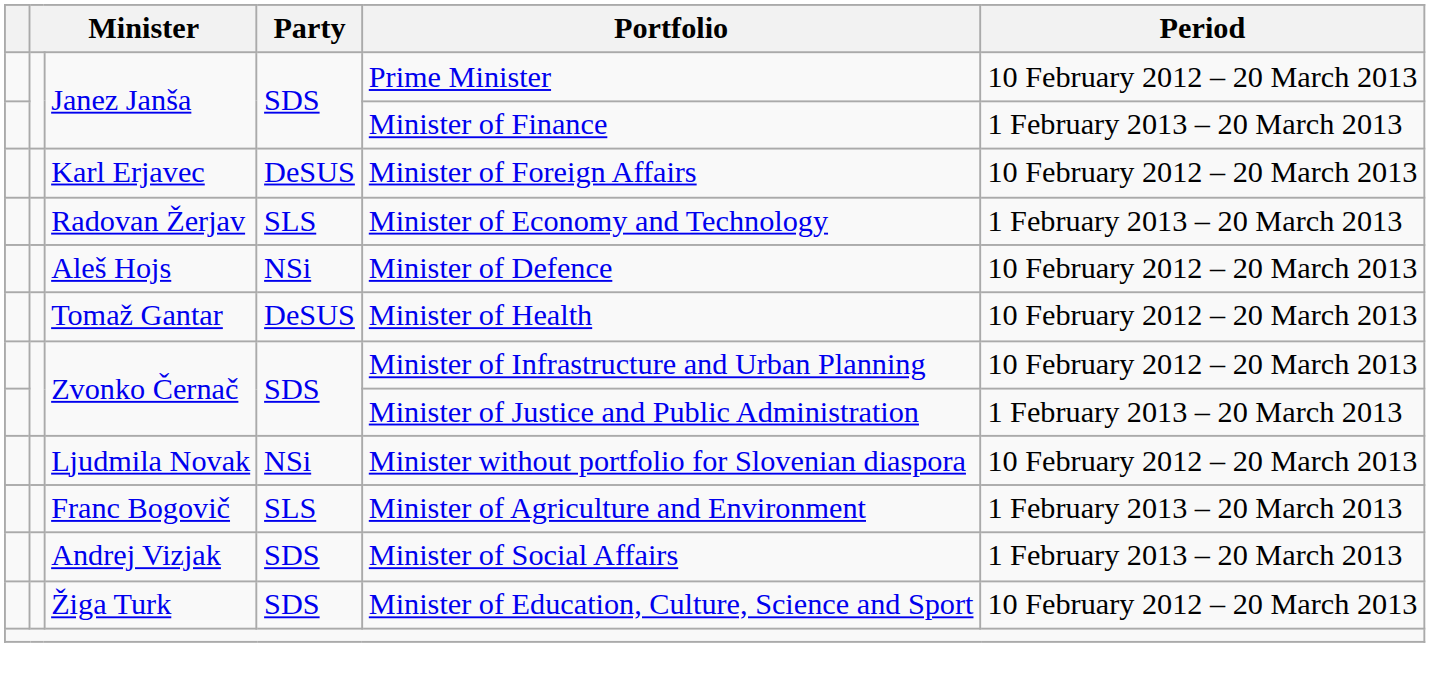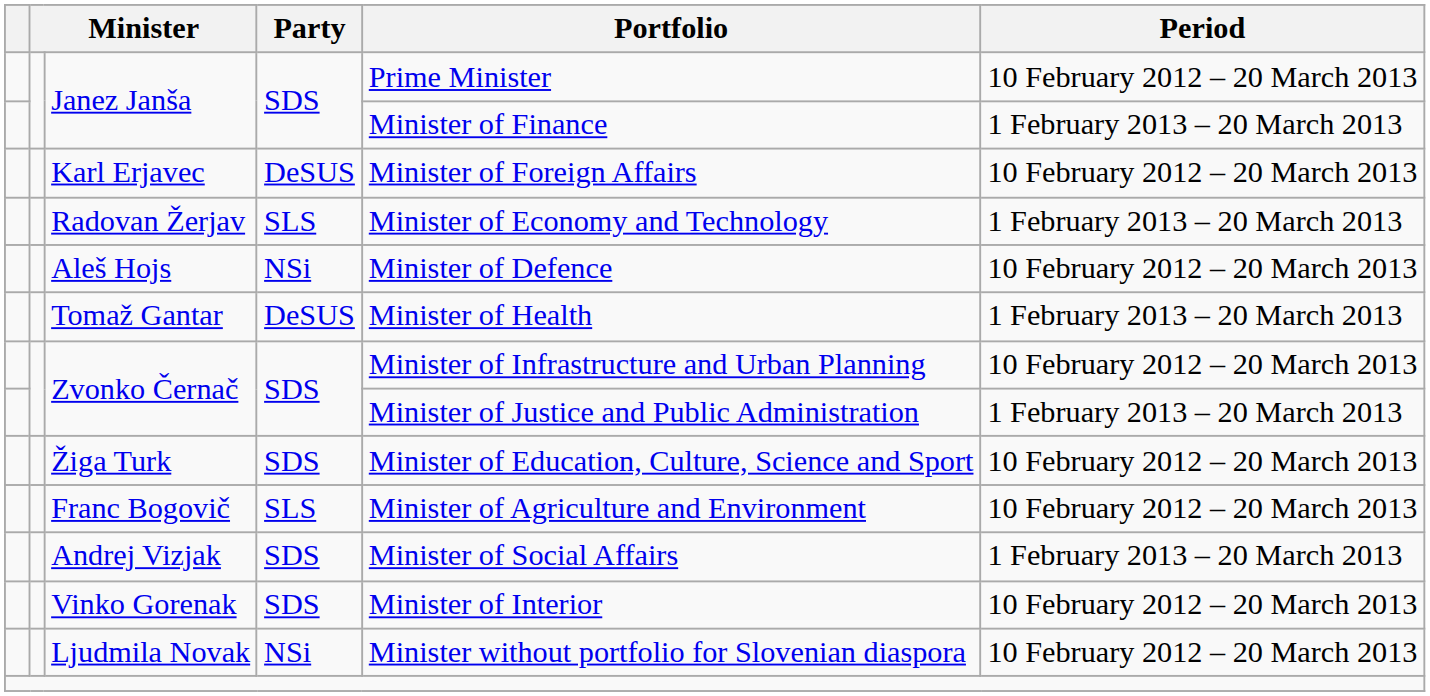(1202, 316) 10 February 2012 – 20 March 2013 -> (1195, 316) 1 February 2013 – 20 March 2013
rows swapped: (111, 603) <-> (151, 460)
(1195, 508) 1 February 2013 – 20 March 2013 -> (1202, 508) 10 February 2012 – 20 March 2013
+ row: (144, 603)
